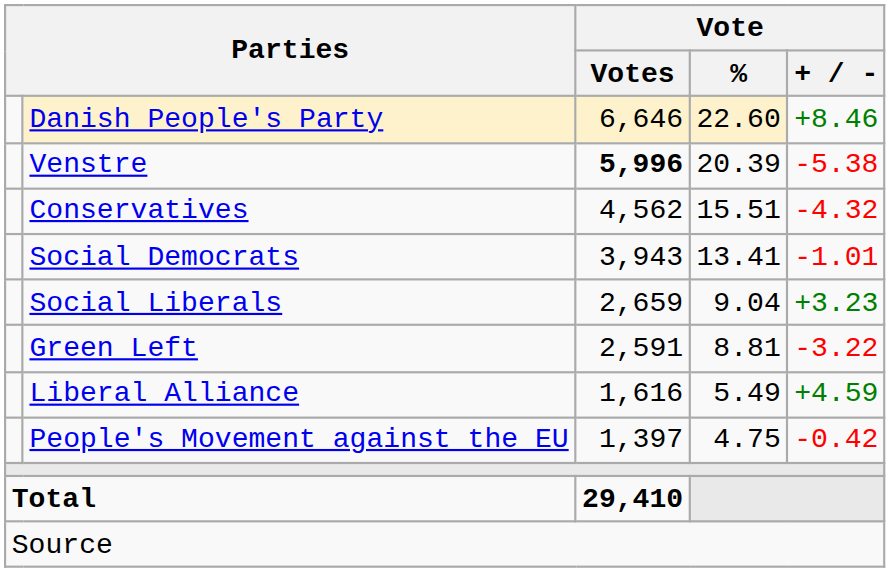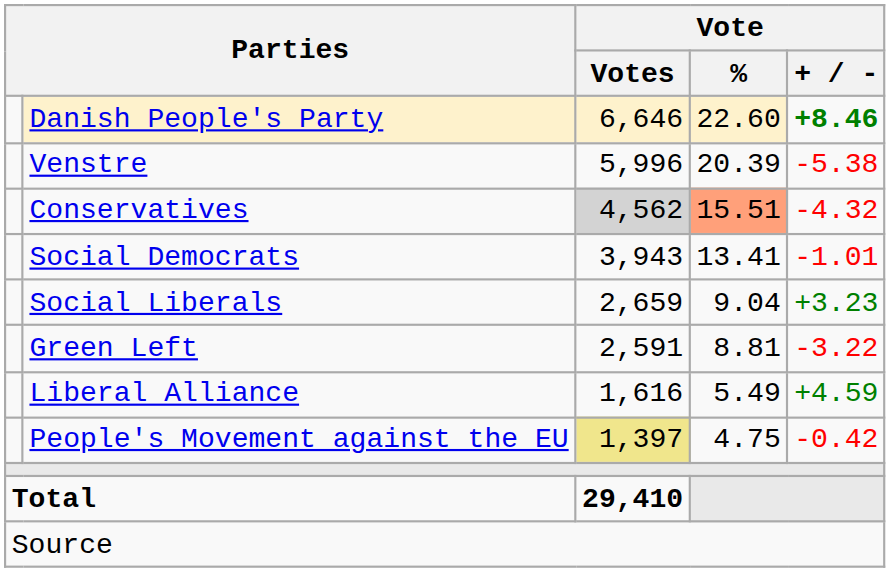(836, 119) normal -> (836, 119) bold
(641, 165) bold -> (641, 165) normal
(641, 211) no background -> (641, 211) lightgrey background
(739, 211) no background -> (739, 211) lightsalmon background
(641, 440) no background -> (641, 440) khaki background
